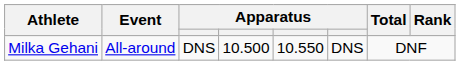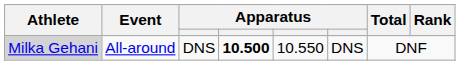(53, 48) no background -> (53, 48) lightgrey background
(246, 48) normal -> (246, 48) bold
